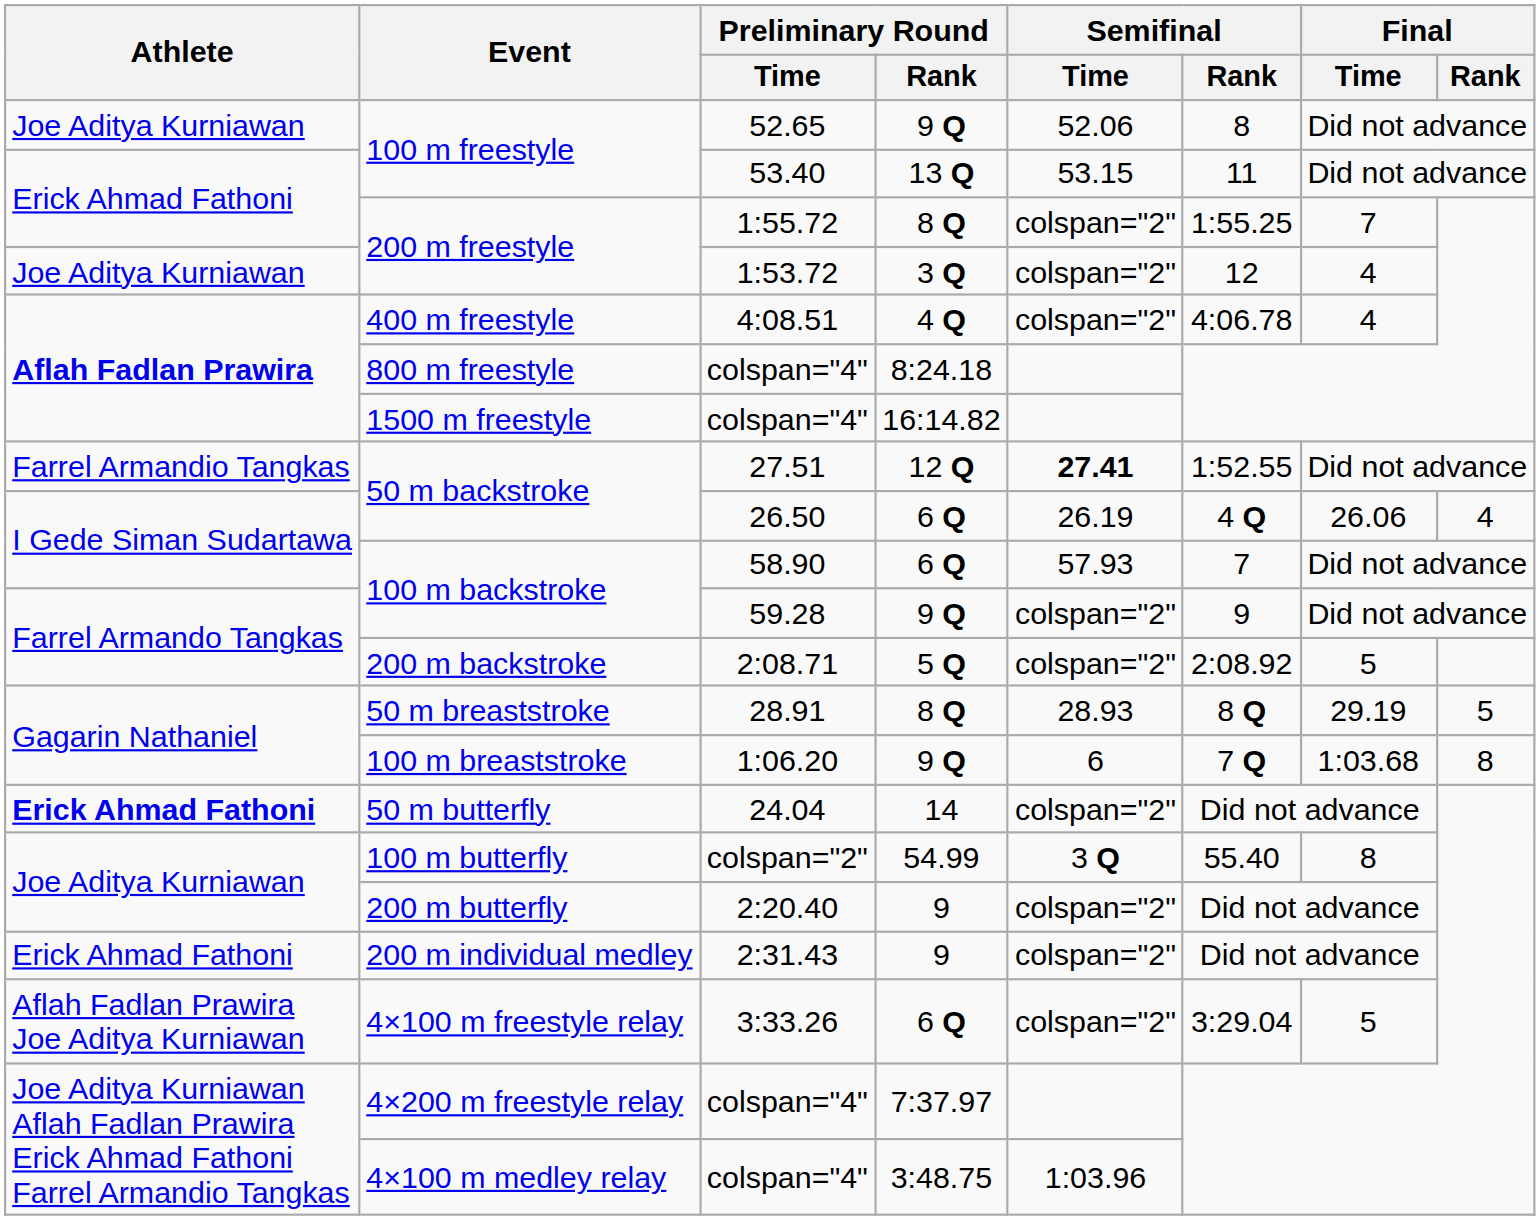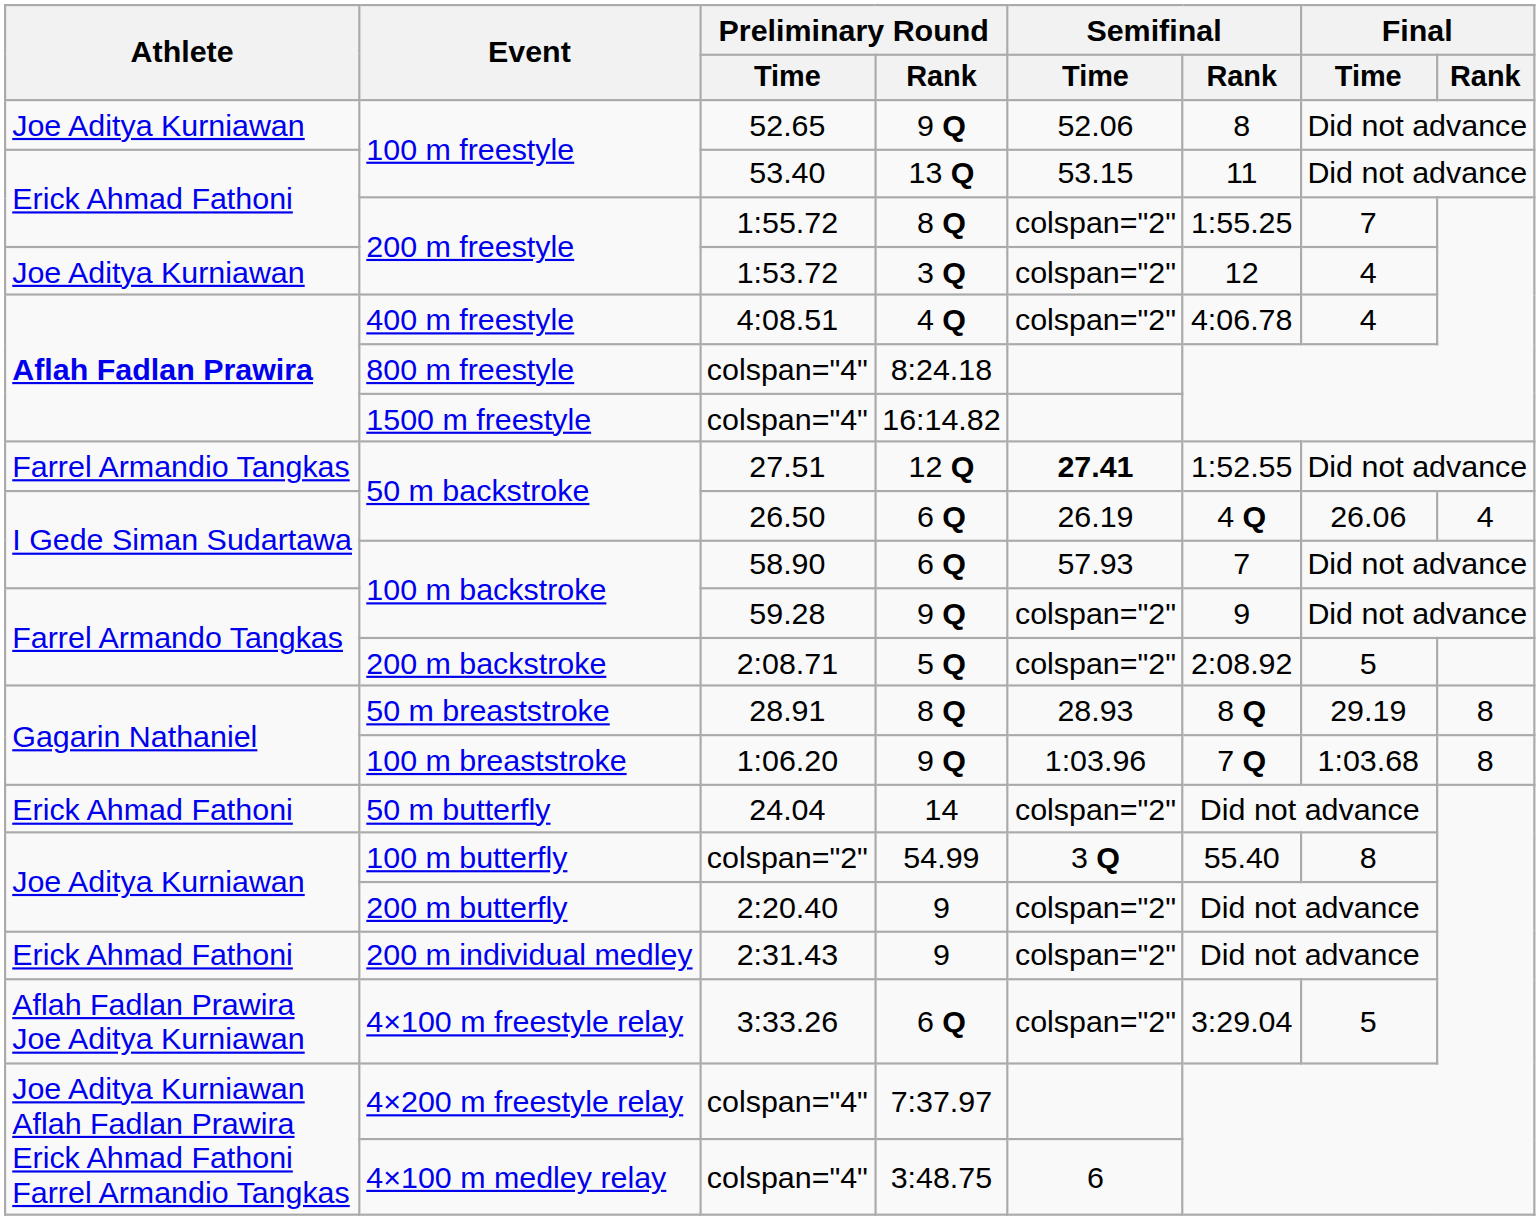(1485, 711) 5 -> (1485, 711) 8
(1095, 760) 6 -> (1095, 760) 1:03.96
(164, 809) bold -> (153, 809) normal
(1095, 1178) 1:03.96 -> (1095, 1178) 6
